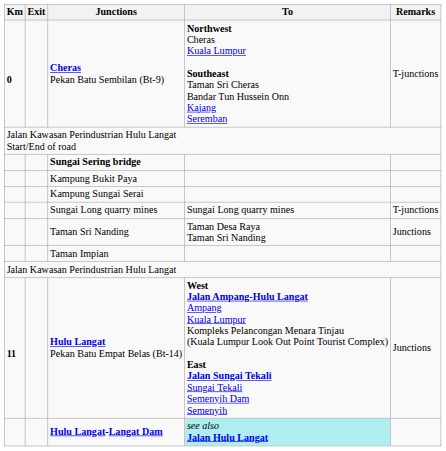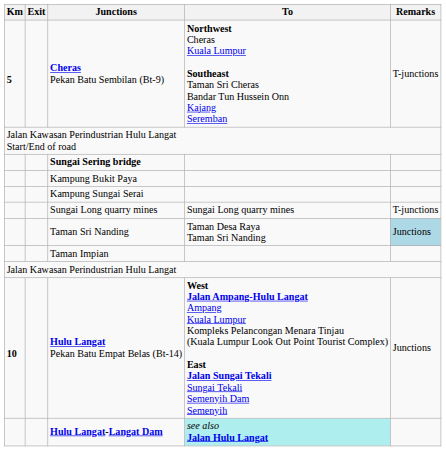(9, 79) 0 -> (9, 79) 5
(412, 232) no background -> (412, 232) lightblue background
(11, 353) 11 -> (12, 353) 10
